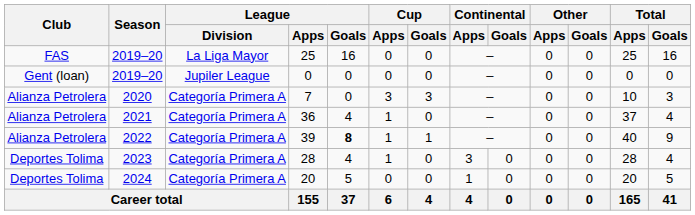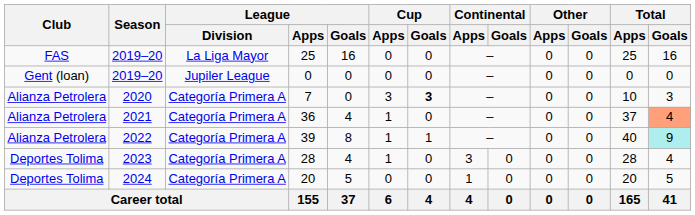(429, 96) normal -> (429, 96) bold
(670, 117) no background -> (670, 117) lightsalmon background
(348, 138) bold -> (348, 138) normal
(670, 138) no background -> (670, 138) paleturquoise background
